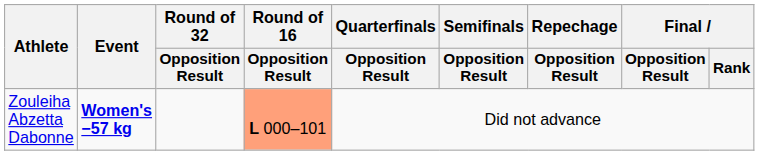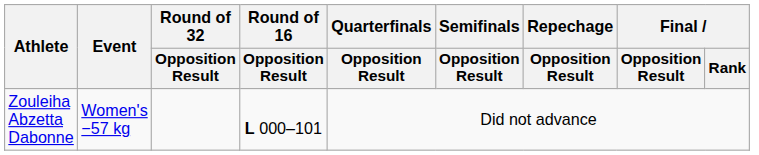(117, 120) bold -> (115, 120) normal
(288, 129) lightsalmon background -> (283, 129) no background
